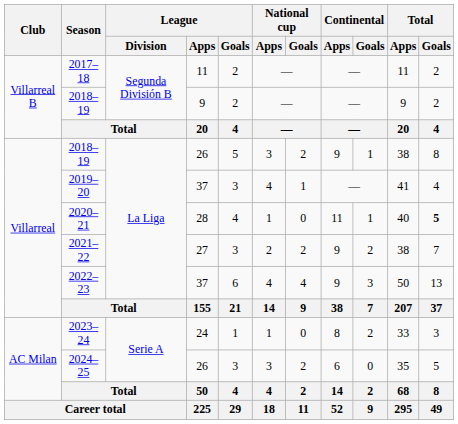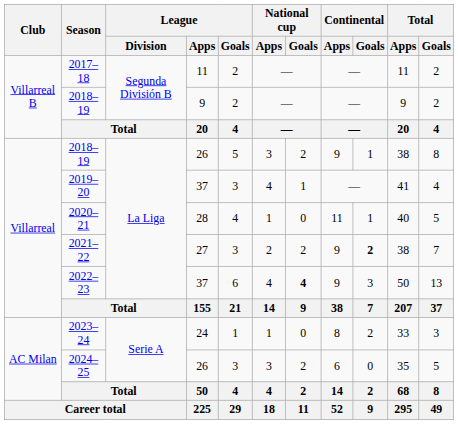(436, 218) bold -> (436, 218) normal
(370, 250) normal -> (370, 250) bold
(303, 282) normal -> (303, 282) bold
